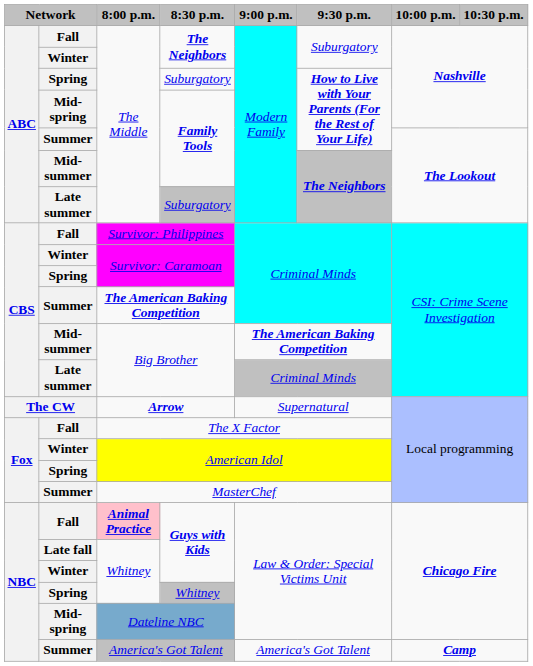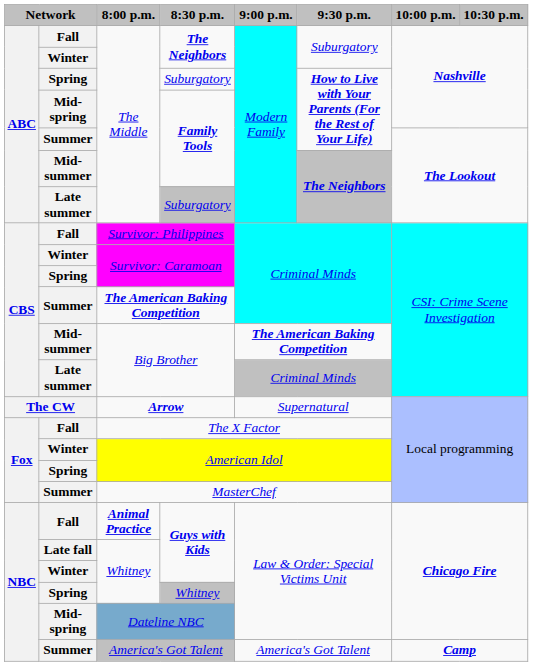(128, 521) pink background -> (128, 521) no background
